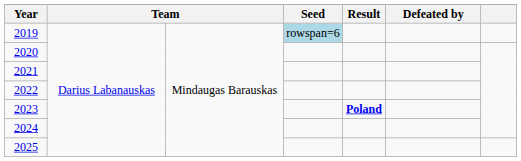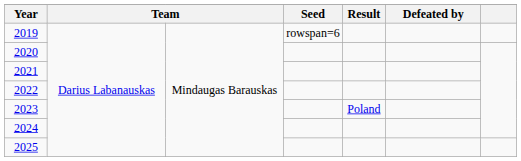(313, 33) lightblue background -> (313, 33) no background
(364, 109) bold -> (364, 109) normal
